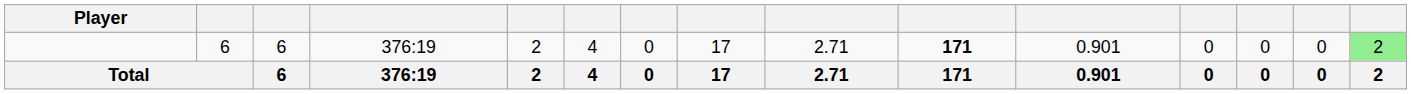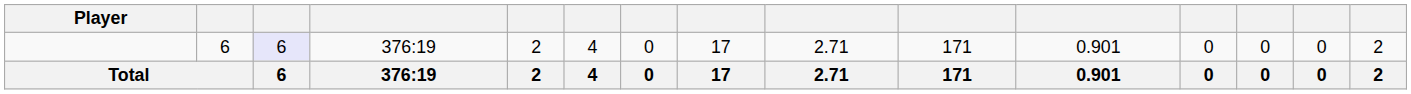(281, 46) no background -> (281, 46) lavender background
(957, 46) bold -> (957, 46) normal
(1378, 46) lightgreen background -> (1378, 46) no background
